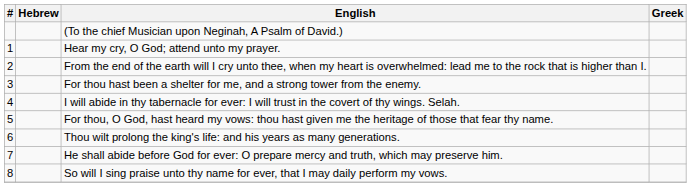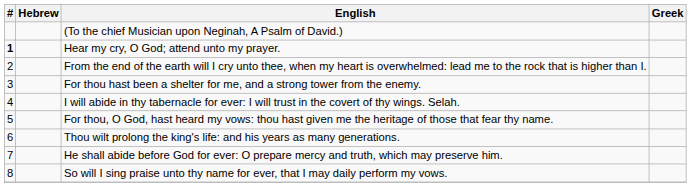(10, 48) normal -> (10, 48) bold
